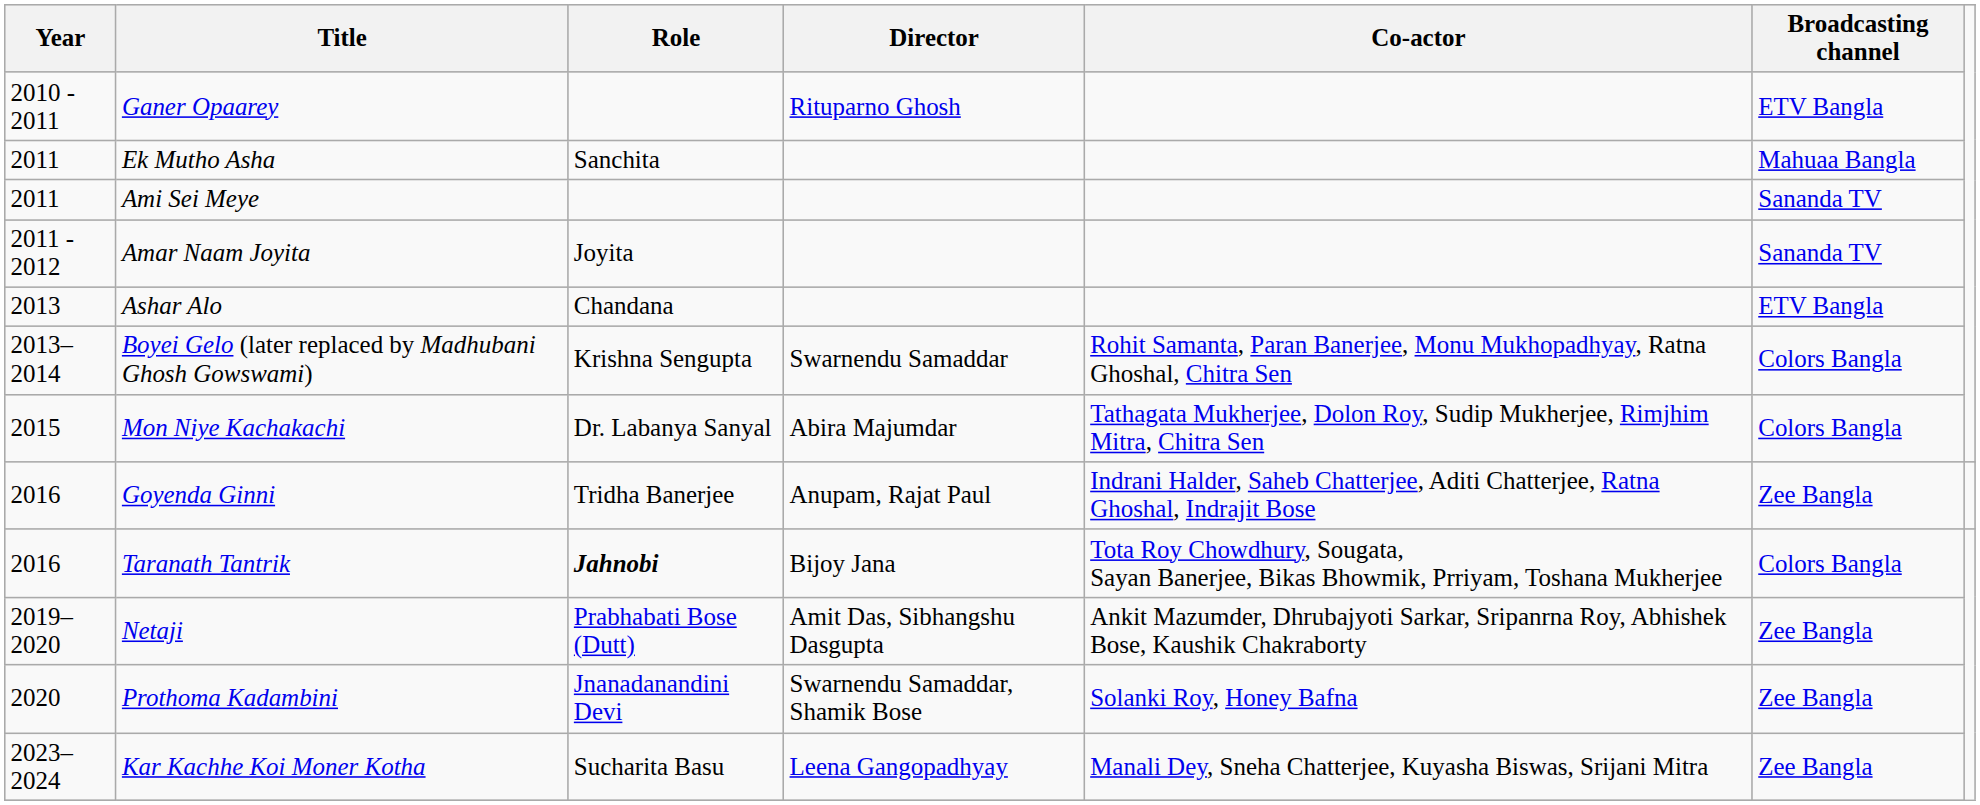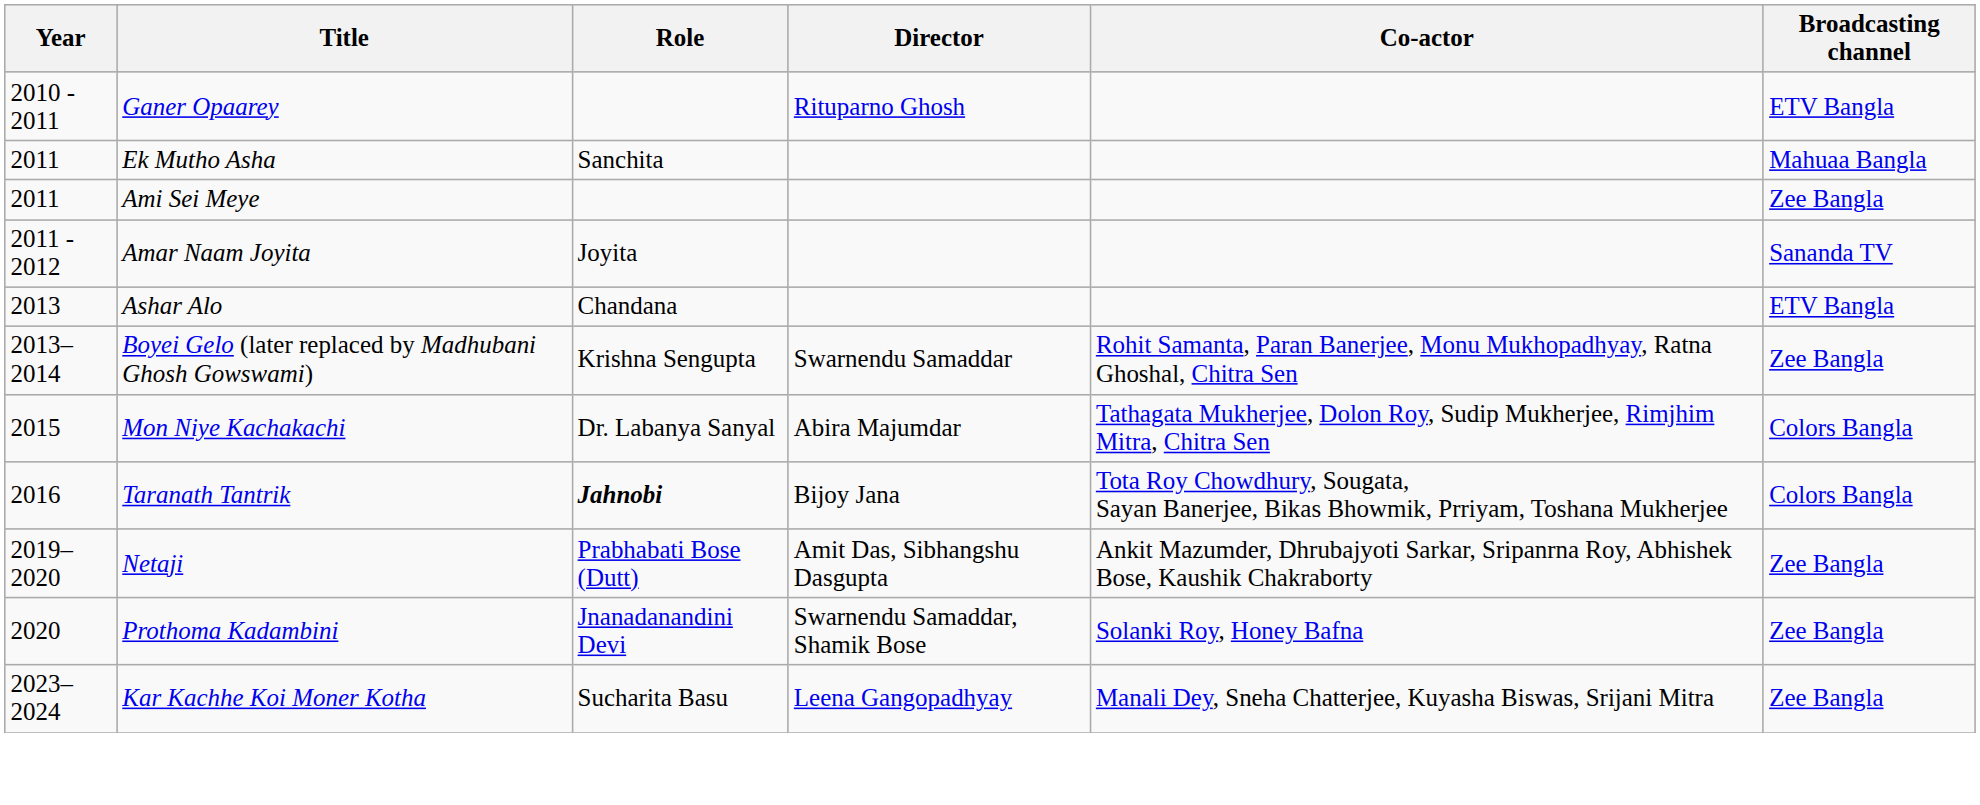(1820, 199) Sananda TV -> (1826, 199) Zee Bangla
(1830, 360) Colors Bangla -> (1826, 360) Zee Bangla
- row: (198, 495)
